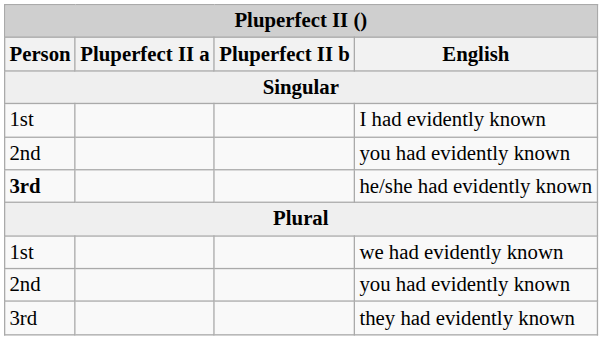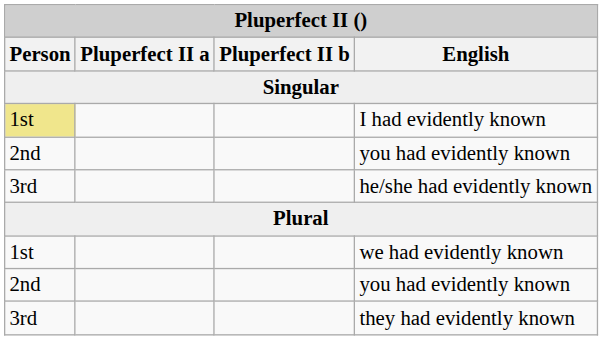(22, 119) no background -> (22, 119) khaki background
(25, 185) bold -> (23, 185) normal
